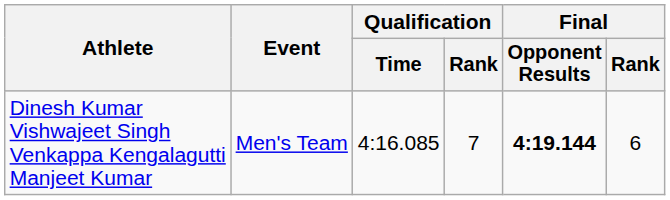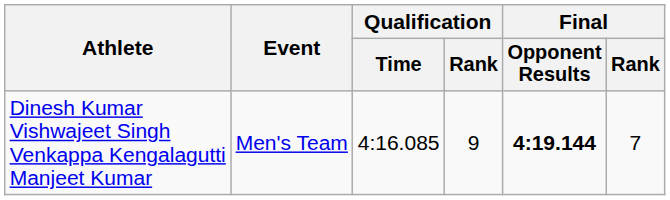(474, 143) 7 -> (474, 143) 9
(635, 143) 6 -> (635, 143) 7
